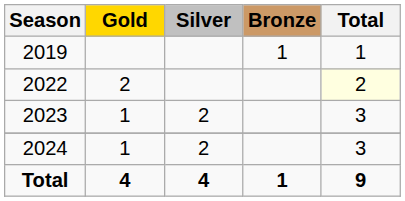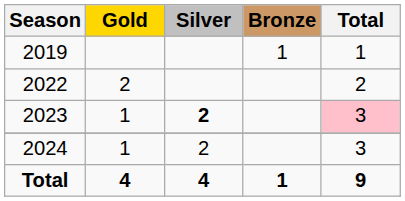(361, 84) lightyellow background -> (361, 84) no background
(204, 116) normal -> (204, 116) bold
(361, 116) no background -> (361, 116) pink background
